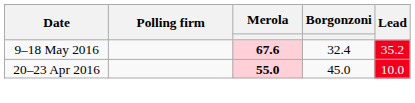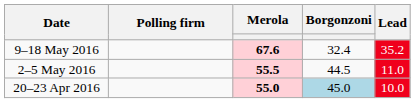+ row: (57, 68)
(339, 68) no background -> (339, 87) lightblue background
